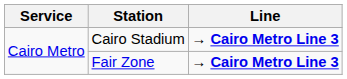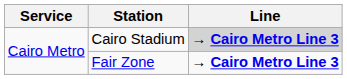(265, 39) no background -> (265, 39) lightgrey background
